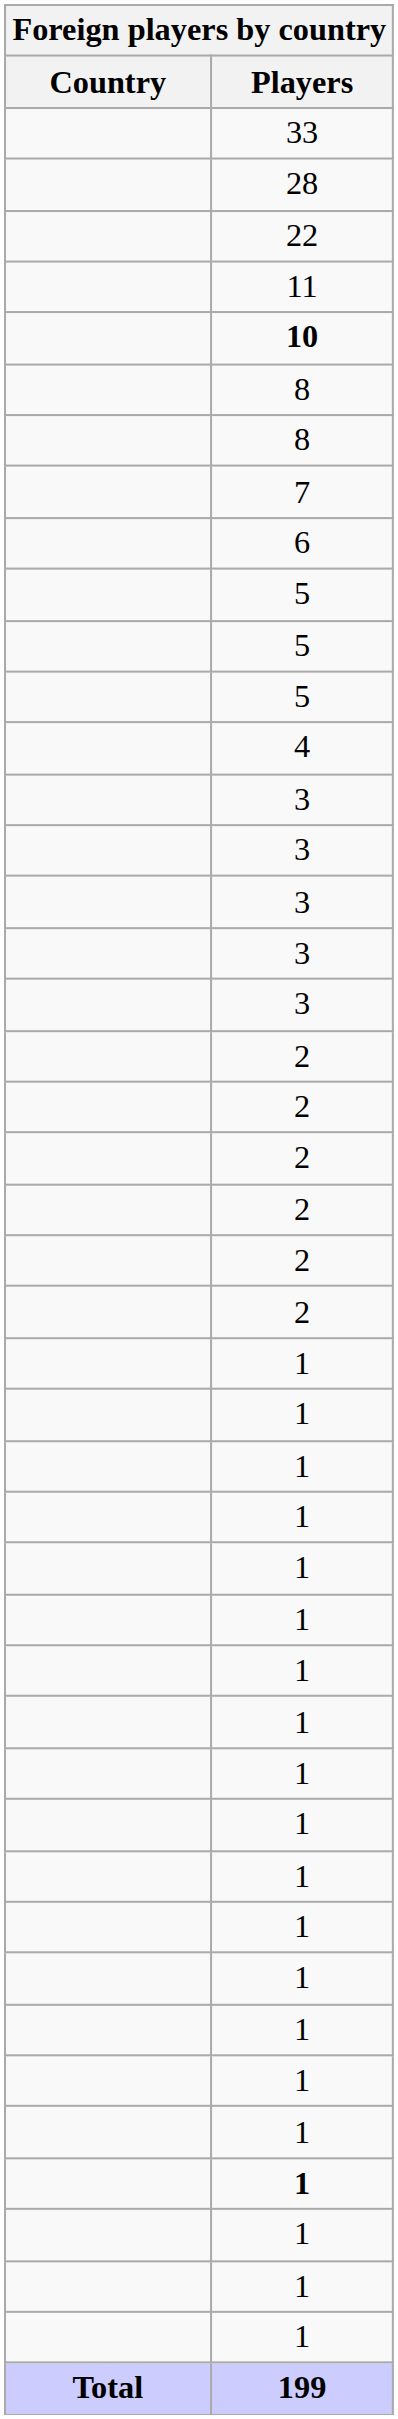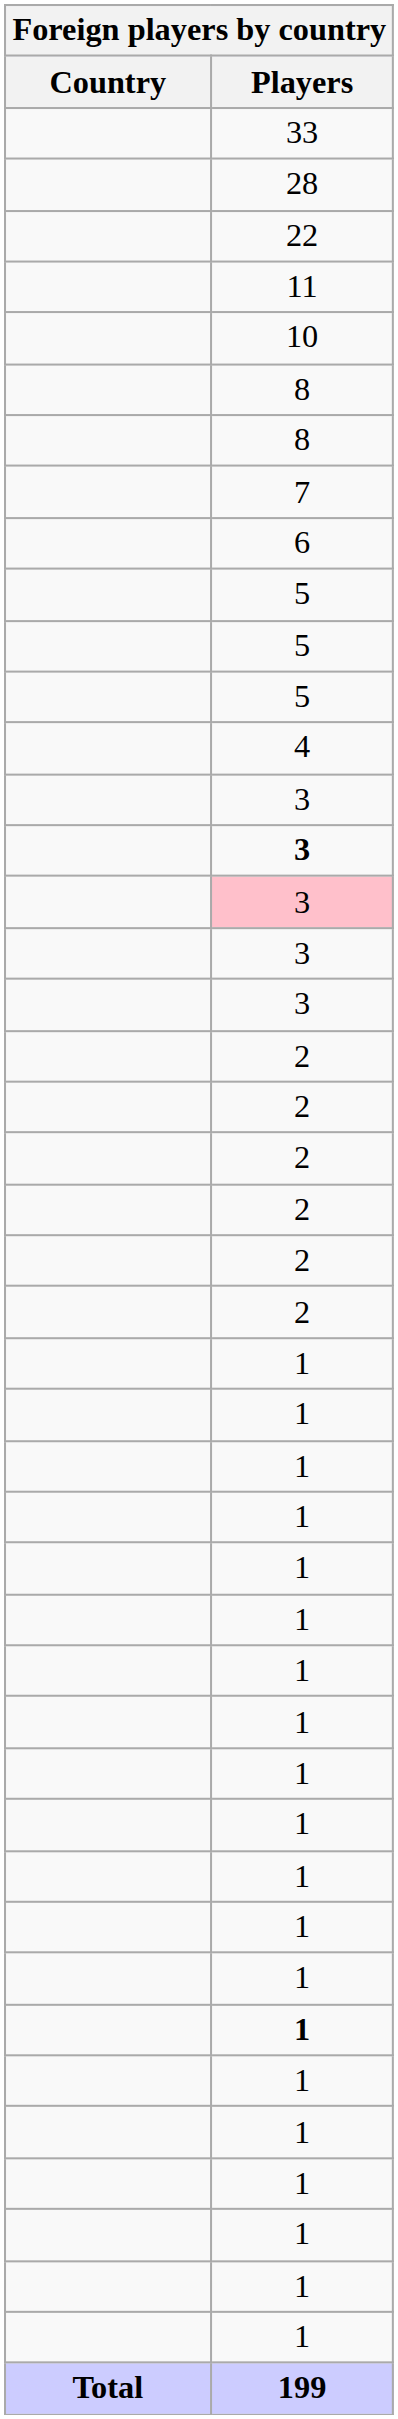(302, 337) bold -> (302, 337) normal
(302, 850) normal -> (302, 850) bold
(302, 901) no background -> (302, 901) pink background
(302, 2029) normal -> (302, 2029) bold
(302, 2182) bold -> (302, 2182) normal
